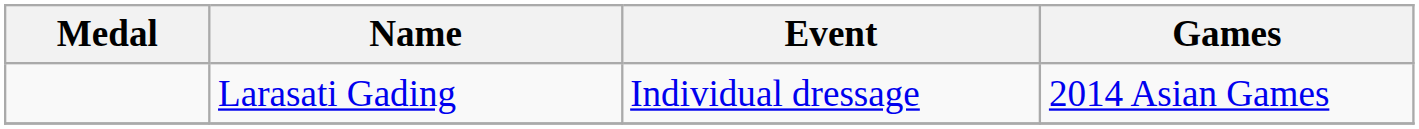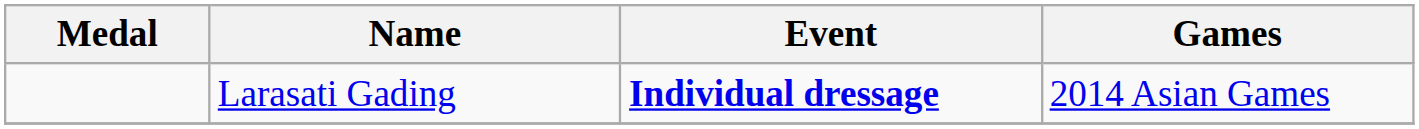(775, 92) normal -> (784, 92) bold
